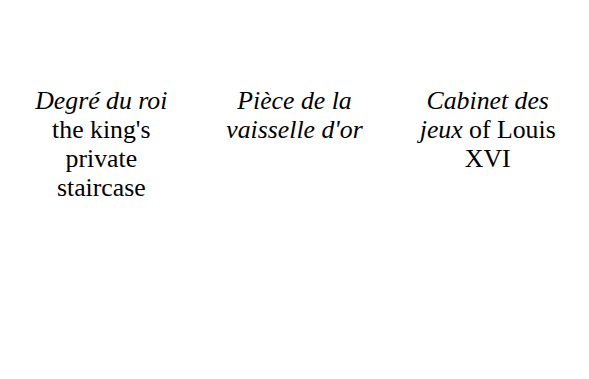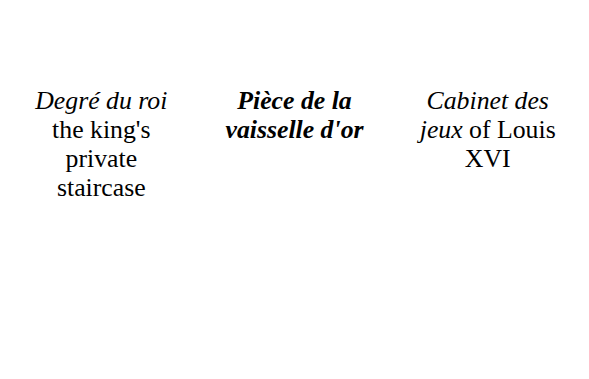(295, 114) normal -> (295, 114) bold
